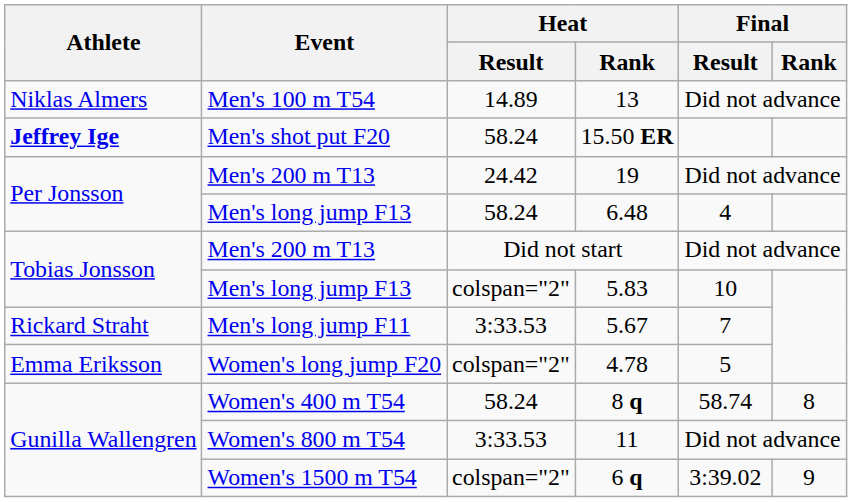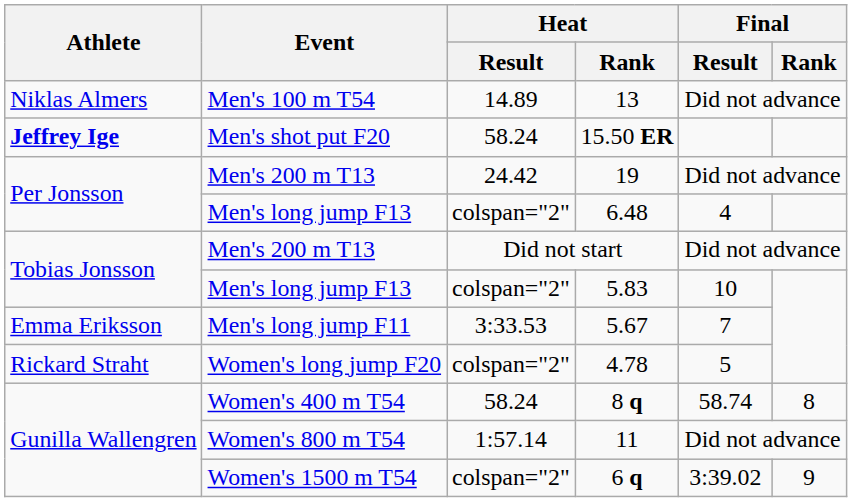(511, 212) 58.24 -> (511, 212) colspan="2"
(79, 325) Rickard Straht -> (86, 325) Emma Eriksson
(86, 363) Emma Eriksson -> (79, 363) Rickard Straht
(511, 439) 3:33.53 -> (511, 439) 1:57.14
